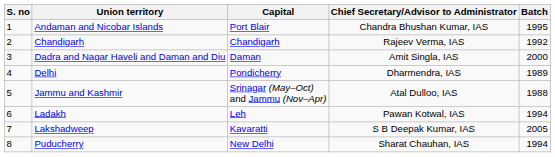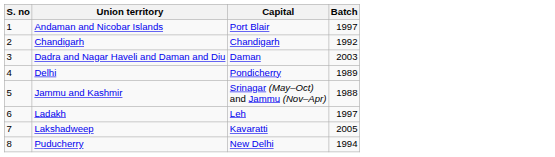- column: (424, 12)
(537, 27) 1995 -> (347, 27) 1997
(537, 57) 2000 -> (347, 57) 2003
(537, 114) 1994 -> (347, 114) 1997
